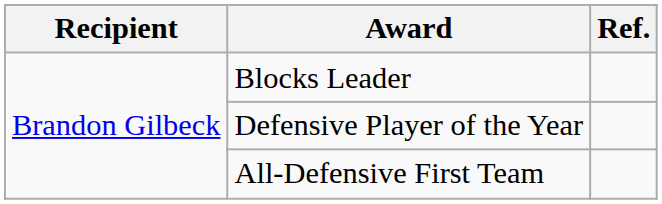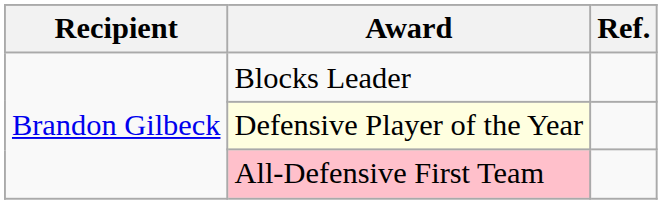(409, 125) no background -> (409, 125) lightyellow background
(389, 173) no background -> (389, 173) pink background
